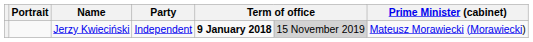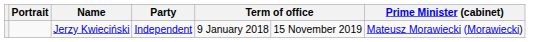(234, 29) bold -> (233, 29) normal
(321, 29) lightgrey background -> (318, 29) no background
